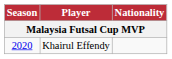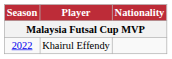(22, 45) 2020 -> (22, 45) 2022
